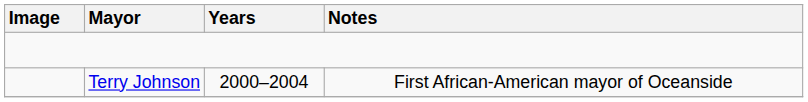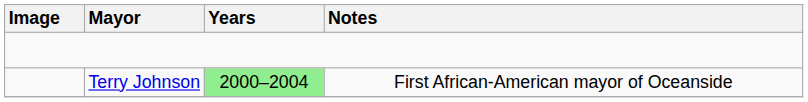(264, 82) no background -> (264, 82) lightgreen background
